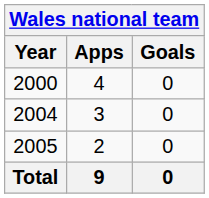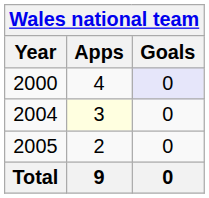(168, 83) no background -> (168, 83) lavender background
(99, 114) no background -> (99, 114) lightyellow background
